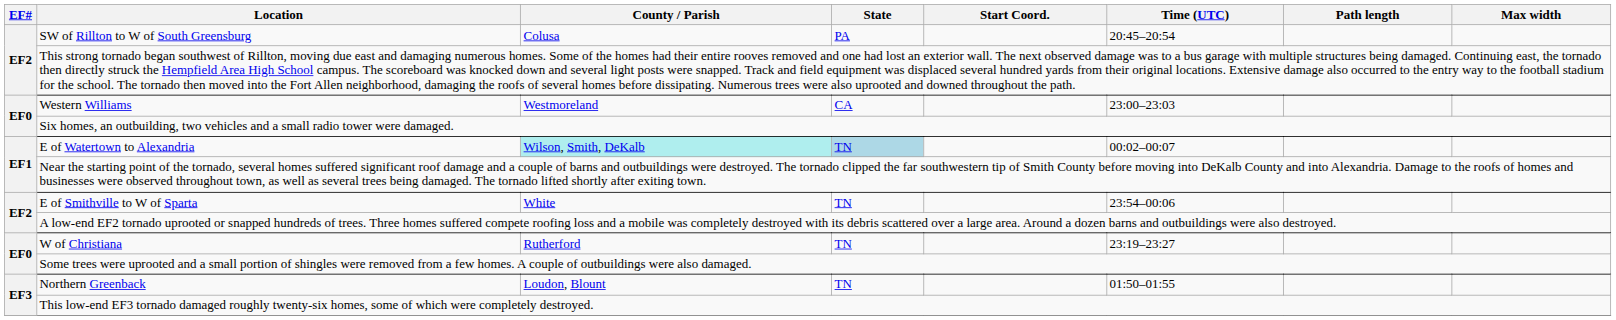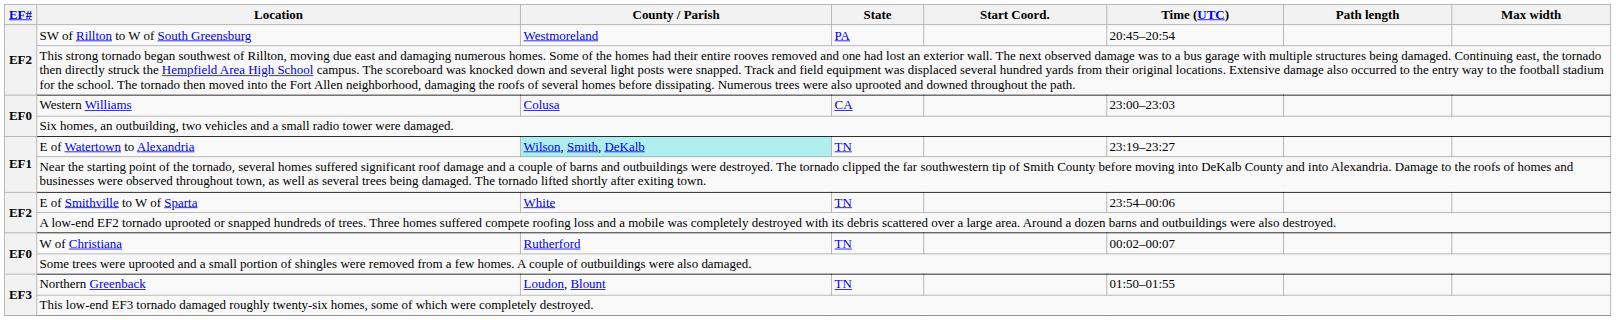(542, 35) Colusa -> (561, 35) Westmoreland
(561, 105) Westmoreland -> (542, 105) Colusa
(843, 146) lightblue background -> (843, 146) no background
(1142, 146) 00:02–00:07 -> (1142, 146) 23:19–23:27
(1142, 243) 23:19–23:27 -> (1142, 243) 00:02–00:07
